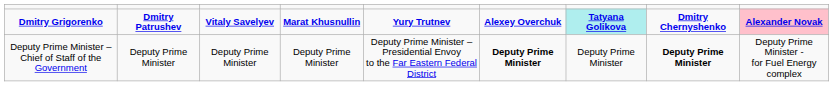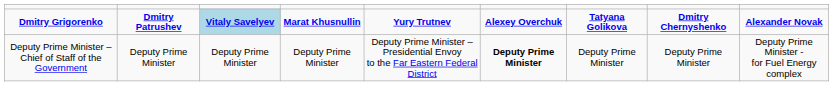(240, 22) no background -> (240, 22) lightblue background
(606, 22) paleturquoise background -> (607, 22) no background
(784, 22) pink background -> (784, 22) no background
(693, 58) bold -> (693, 58) normal
